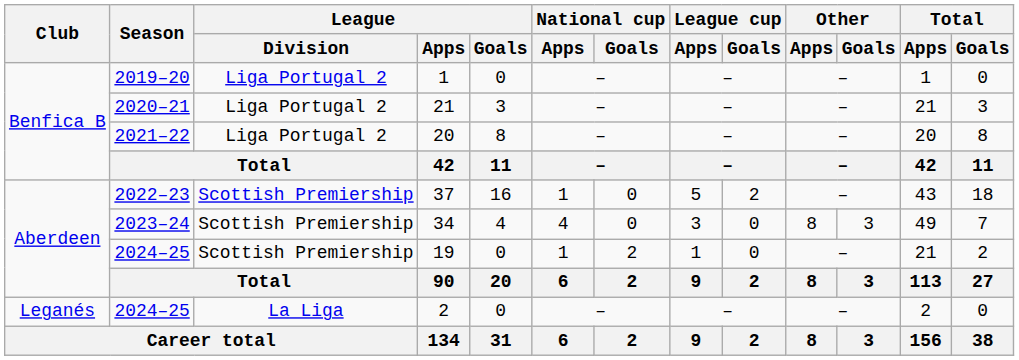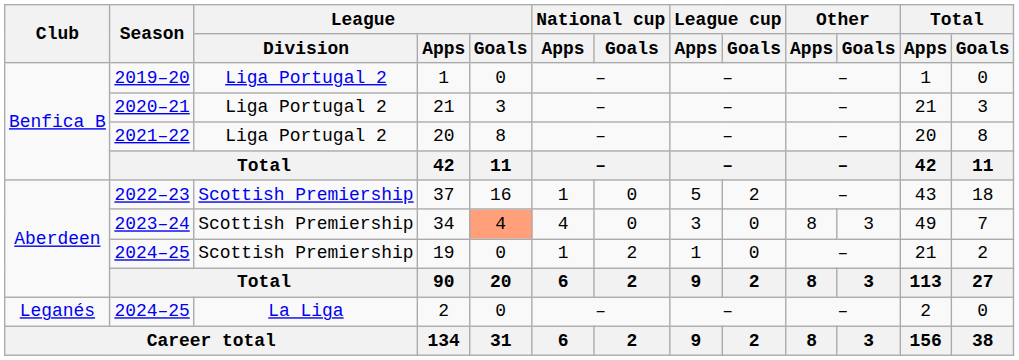(501, 224) no background -> (501, 224) lightsalmon background
